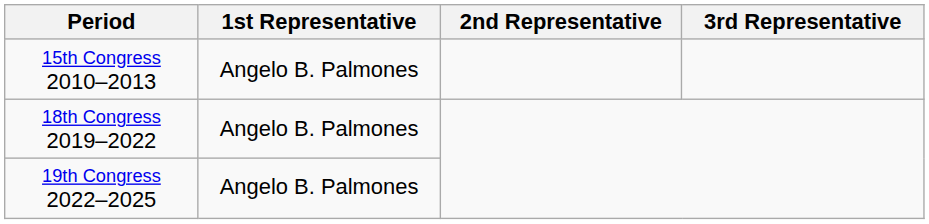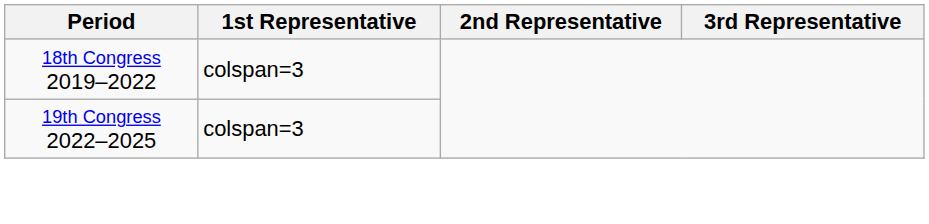- row: (101, 70)
(319, 128) Angelo B. Palmones -> (253, 68) colspan=3
(319, 187) Angelo B. Palmones -> (253, 128) colspan=3
